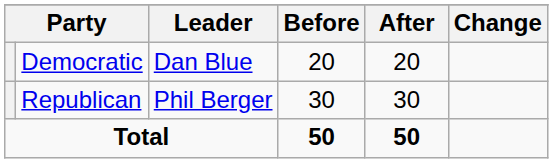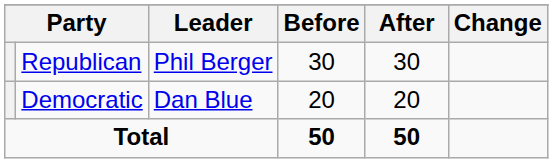rows swapped: (81, 99) <-> (82, 61)
